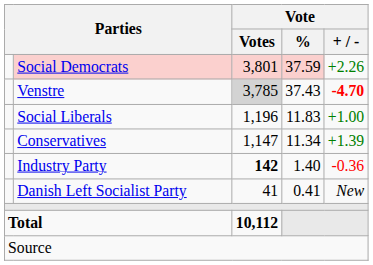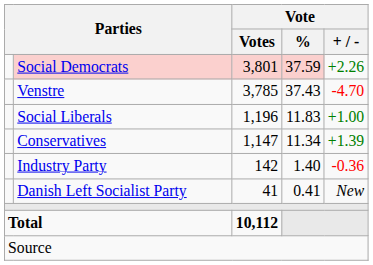(260, 91) lightgrey background -> (260, 91) no background
(348, 91) bold -> (348, 91) normal
(266, 166) bold -> (266, 166) normal
